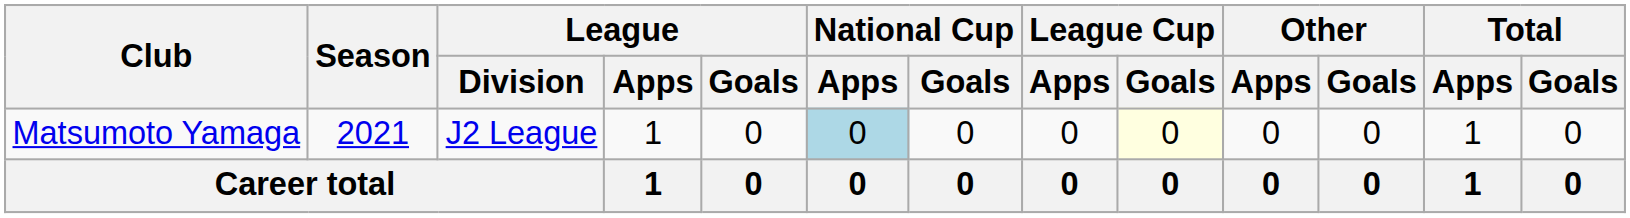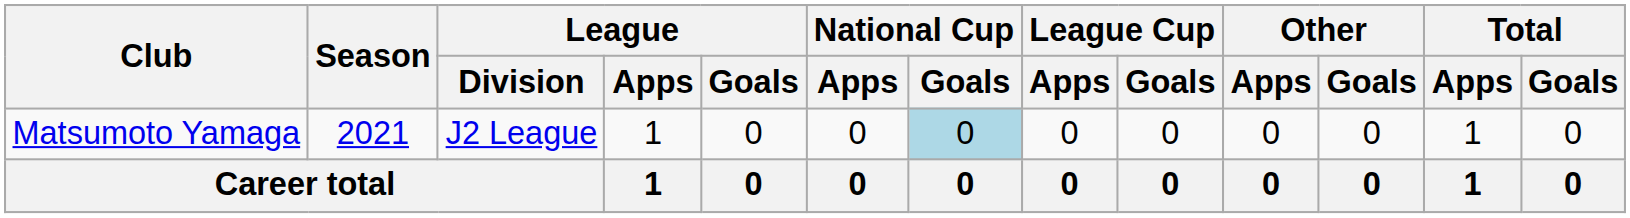(858, 133) lightblue background -> (858, 133) no background
(965, 133) no background -> (965, 133) lightblue background
(1170, 133) lightyellow background -> (1170, 133) no background
